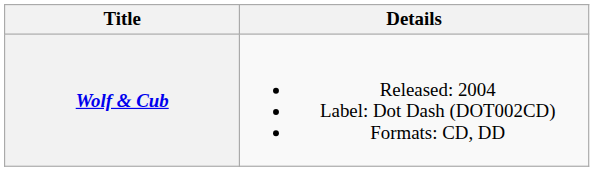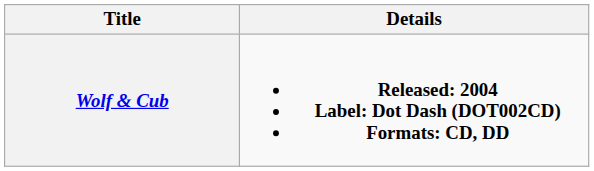(414, 111) normal -> (414, 111) bold
